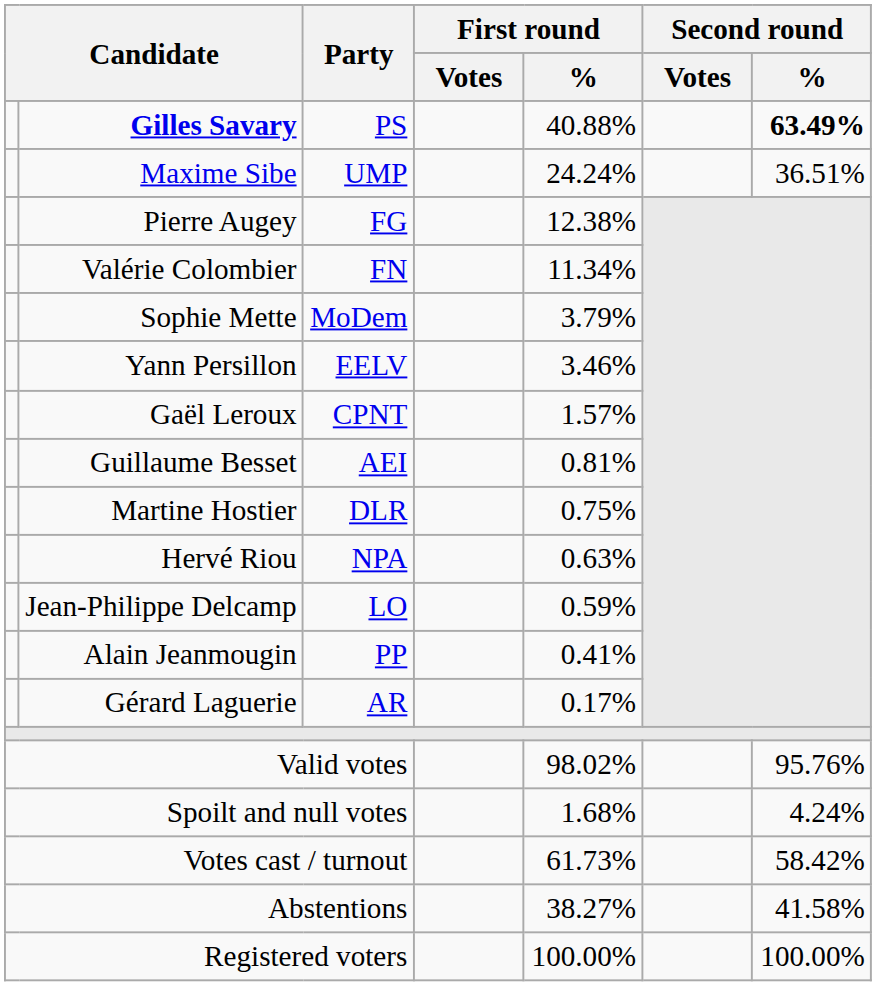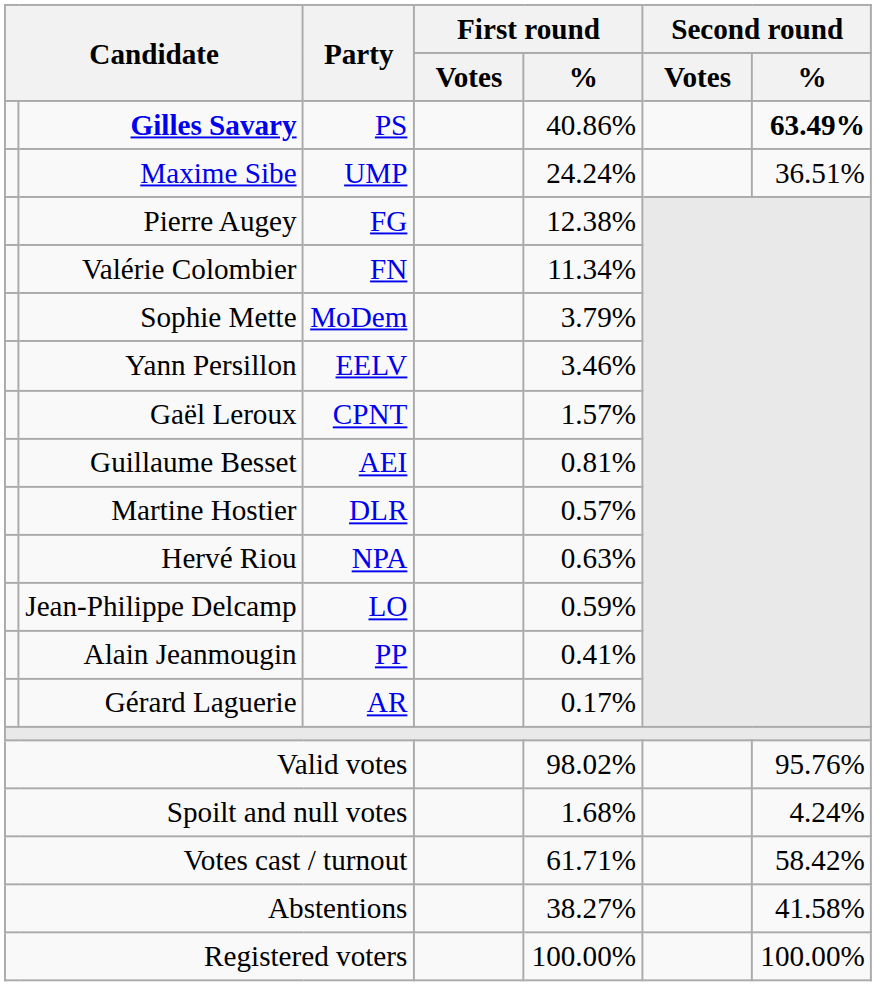(591, 124) 40.88% -> (591, 124) 40.86%
(598, 509) 0.75% -> (598, 509) 0.57%
(591, 860) 61.73% -> (591, 860) 61.71%
